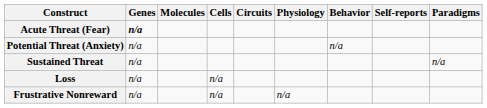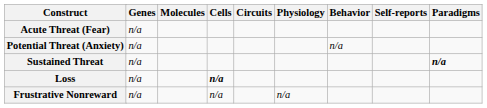(135, 29) bold -> (135, 29) normal
(439, 62) normal -> (439, 62) bold
(216, 78) normal -> (217, 78) bold
